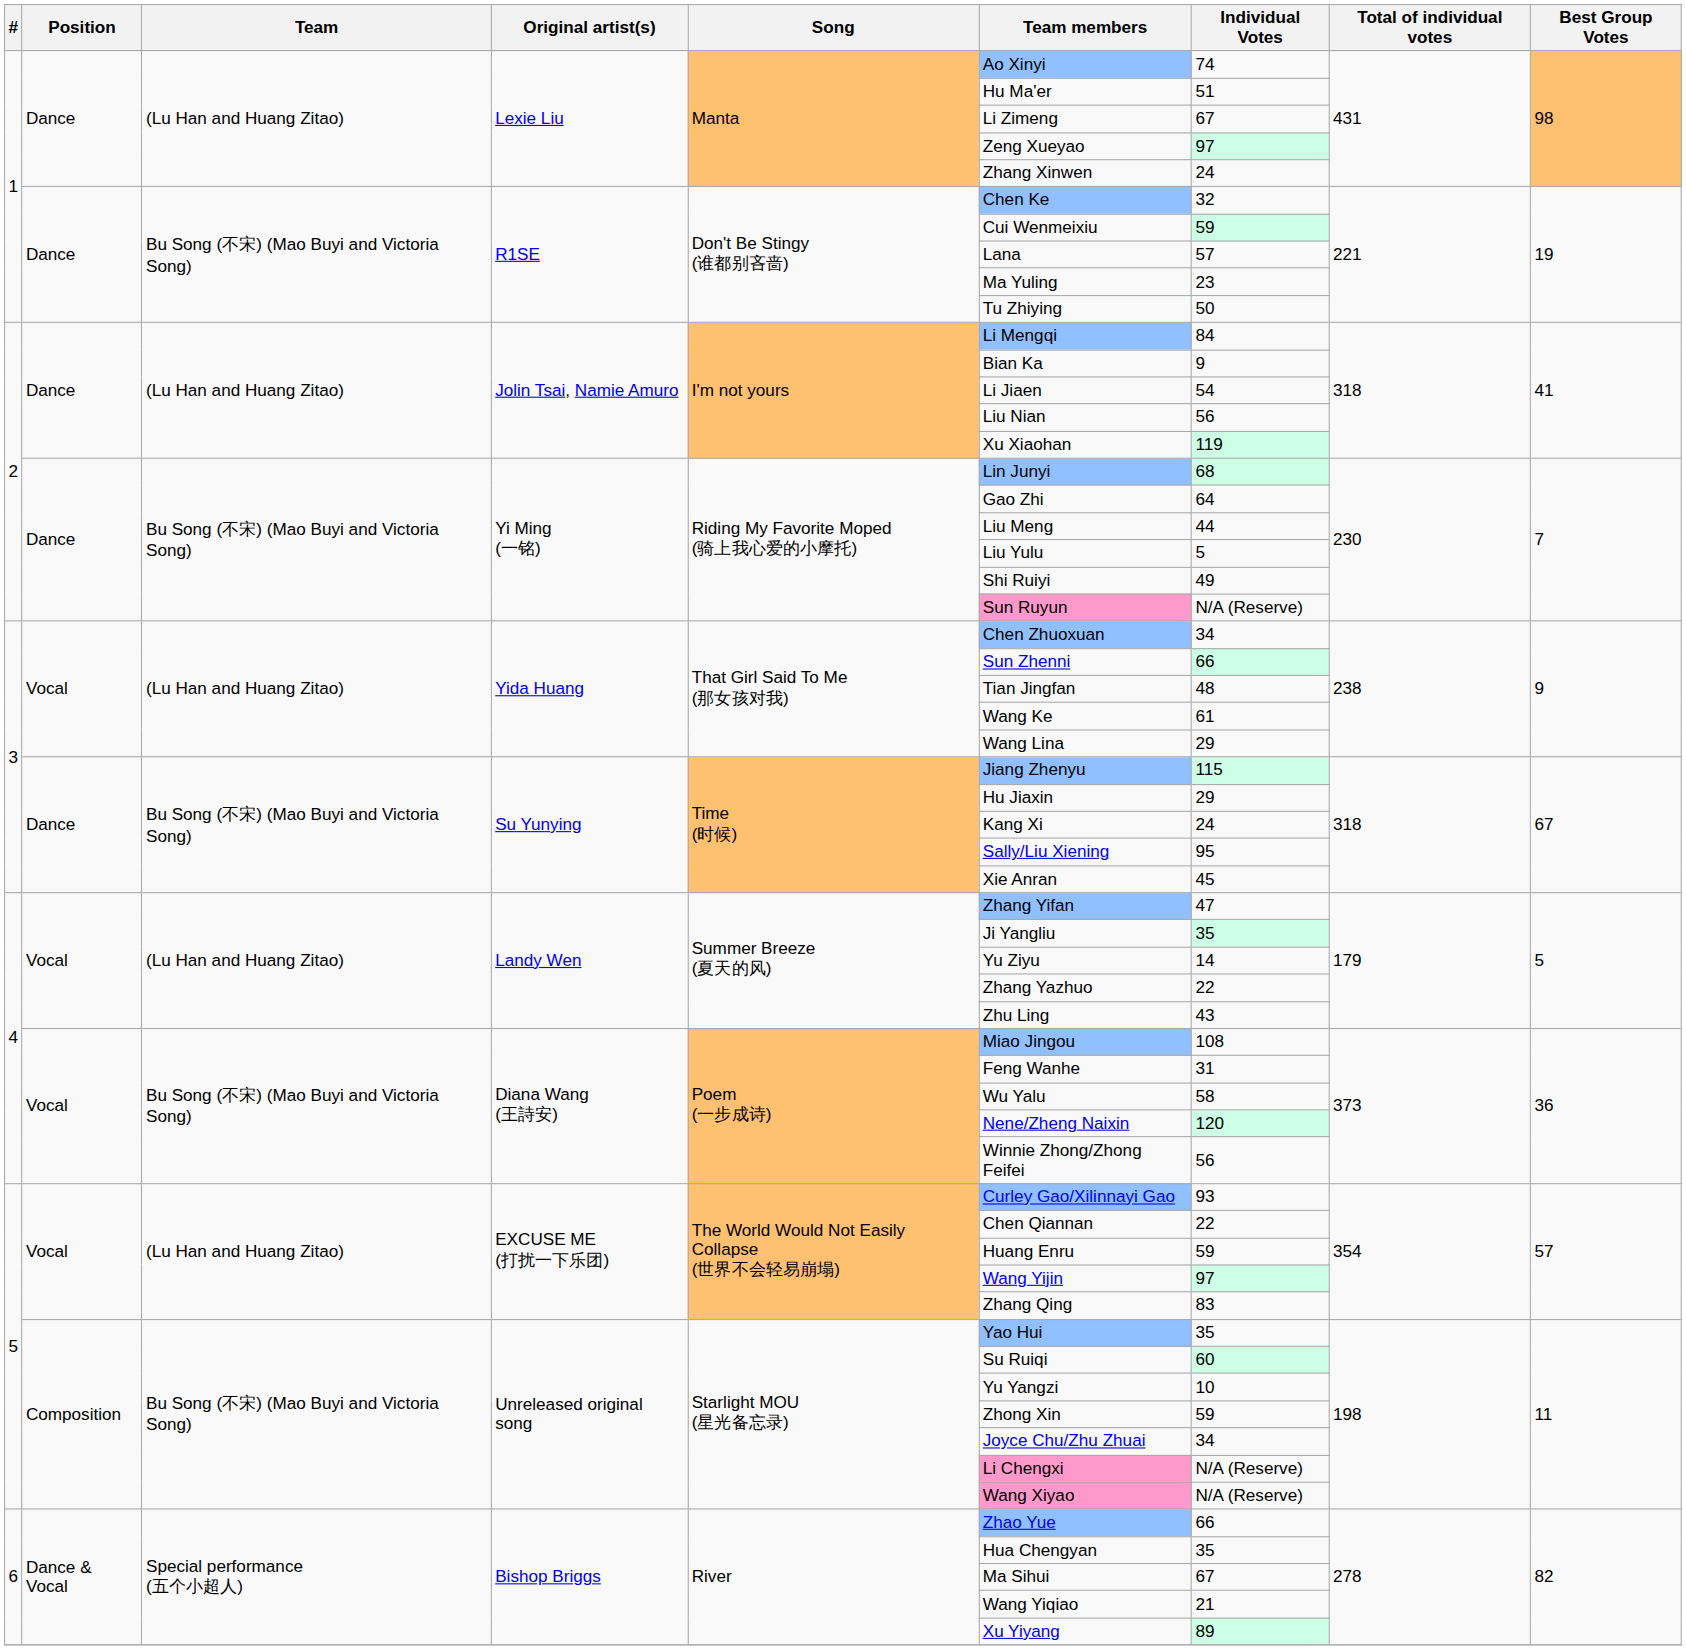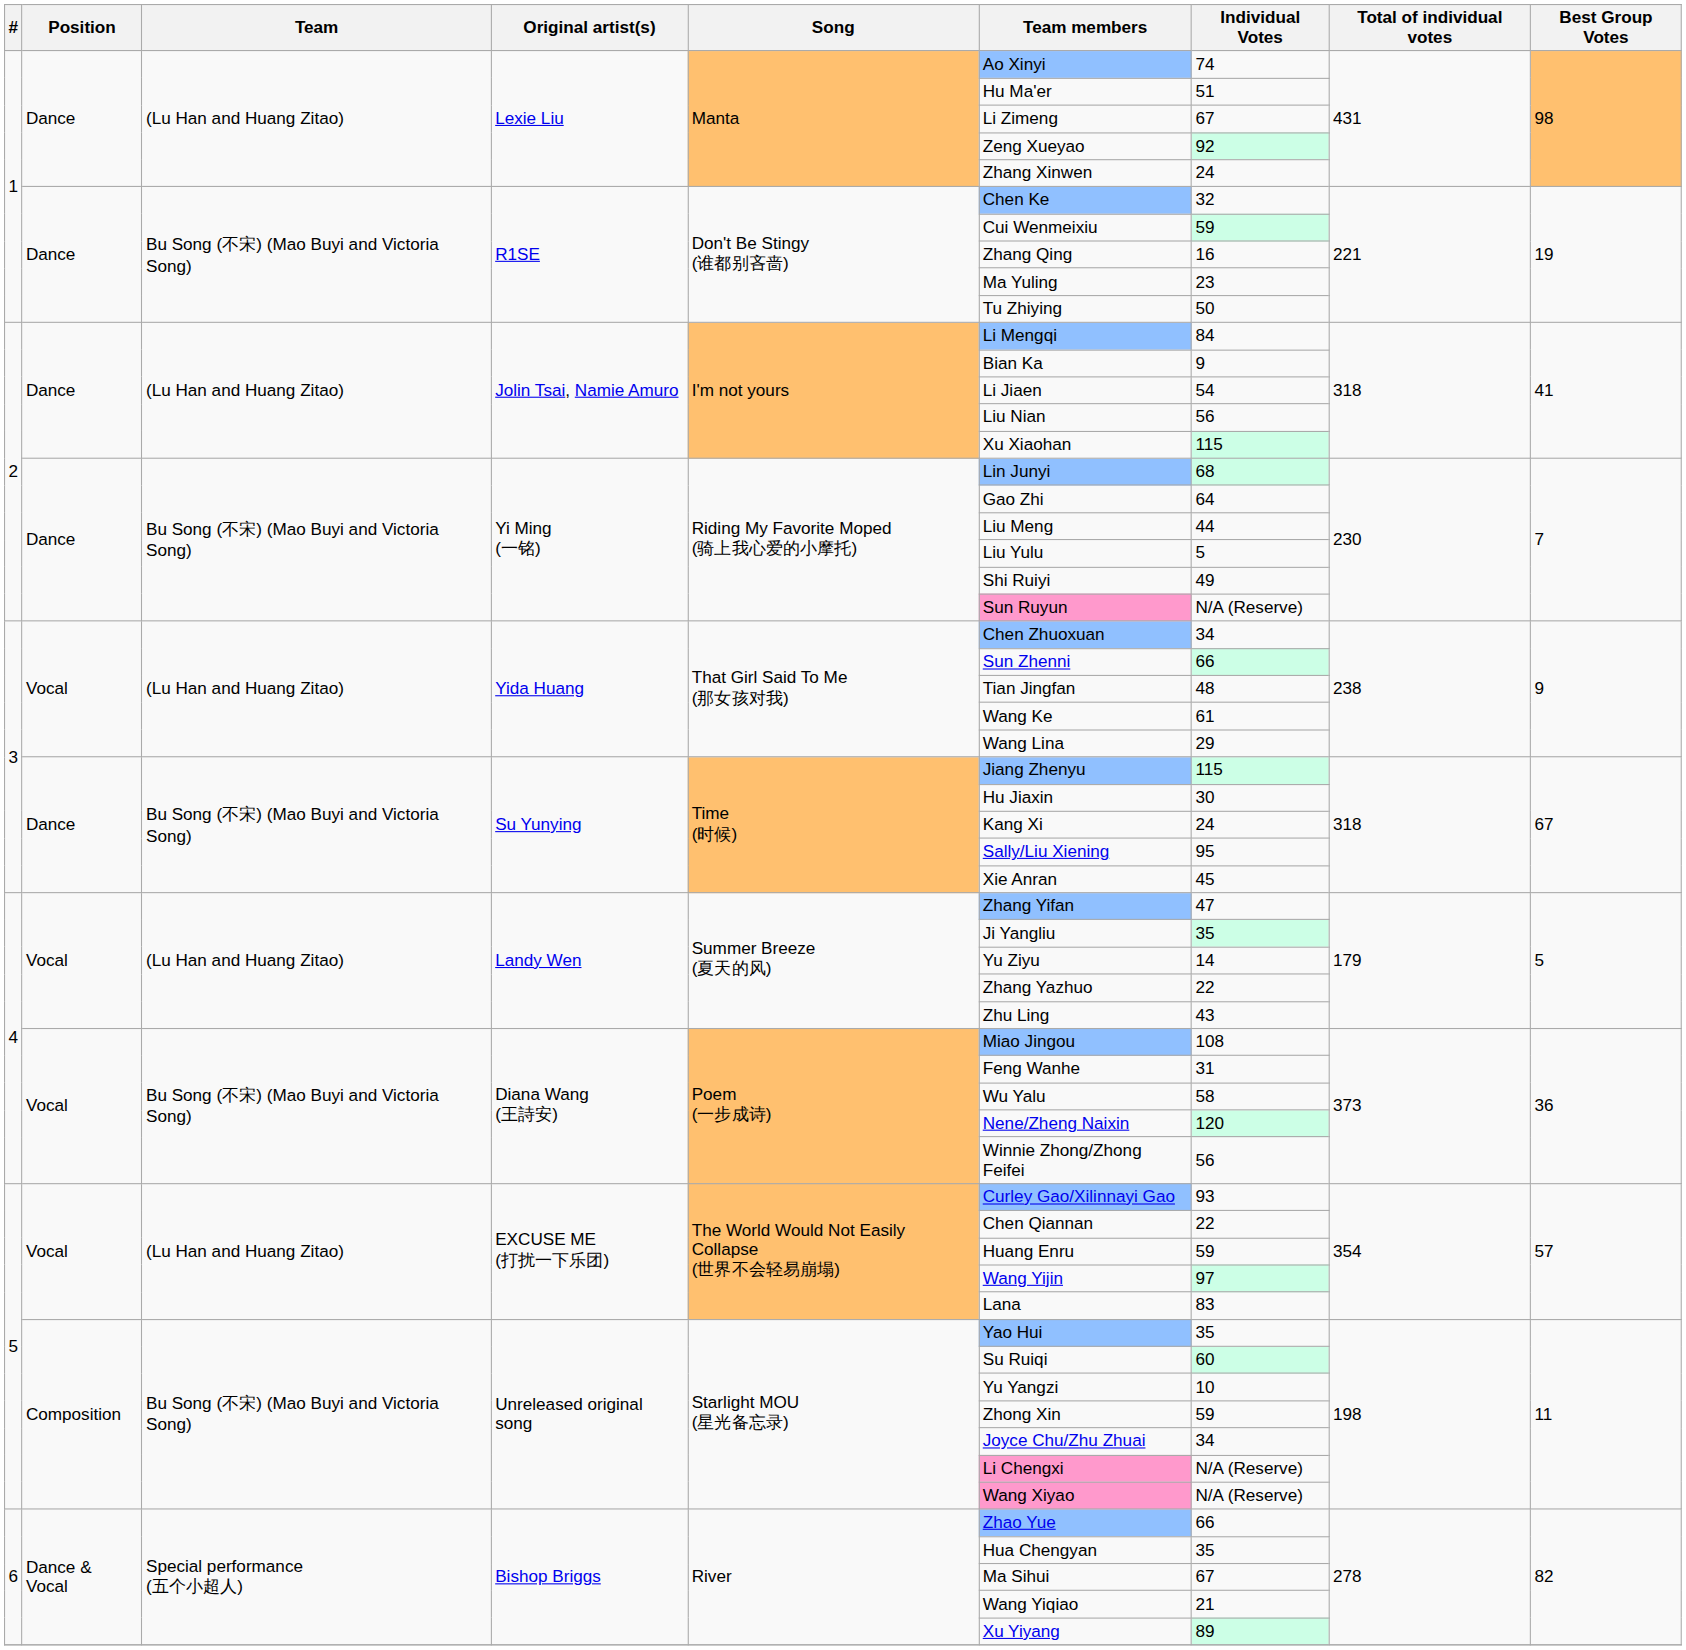(1205, 145) 97 -> (1205, 145) 92
(1002, 254) Lana -> (1027, 254) Zhang Qing
(1205, 254) 57 -> (1205, 254) 16
(1209, 444) 119 -> (1209, 444) 115
(1205, 797) 29 -> (1205, 797) 30
(1027, 1305) Zhang Qing -> (1002, 1305) Lana
